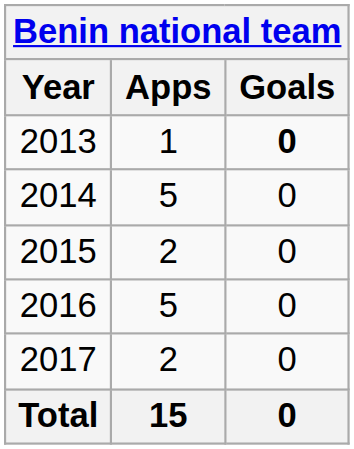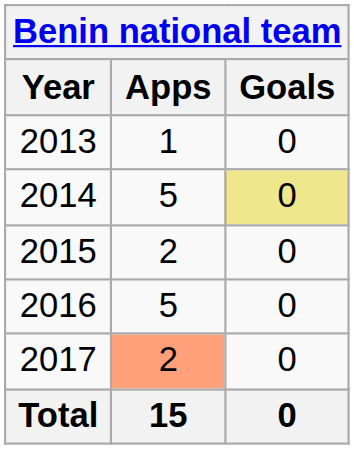(287, 141) bold -> (287, 141) normal
(287, 196) no background -> (287, 196) khaki background
(168, 360) no background -> (168, 360) lightsalmon background
